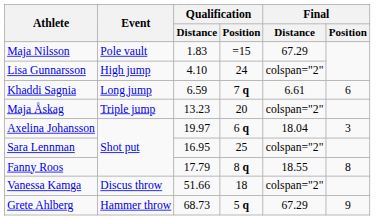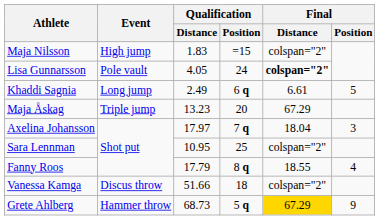(124, 51) Pole vault -> (125, 51) High jump
(295, 51) 67.29 -> (297, 51) colspan="2"
(125, 71) High jump -> (124, 71) Pole vault
(197, 71) 4.10 -> (197, 71) 4.05
(295, 71) normal -> (297, 71) bold
(197, 90) 6.59 -> (197, 90) 2.49
(241, 90) 7 q -> (241, 90) 6 q
(348, 90) 6 -> (353, 90) 5
(295, 109) colspan="2" -> (297, 109) 67.29
(197, 128) 19.97 -> (197, 128) 17.97
(241, 128) 6 q -> (241, 128) 7 q
(197, 148) 16.95 -> (197, 148) 10.95
(348, 167) 8 -> (353, 167) 4
(295, 205) no background -> (297, 205) gold background
